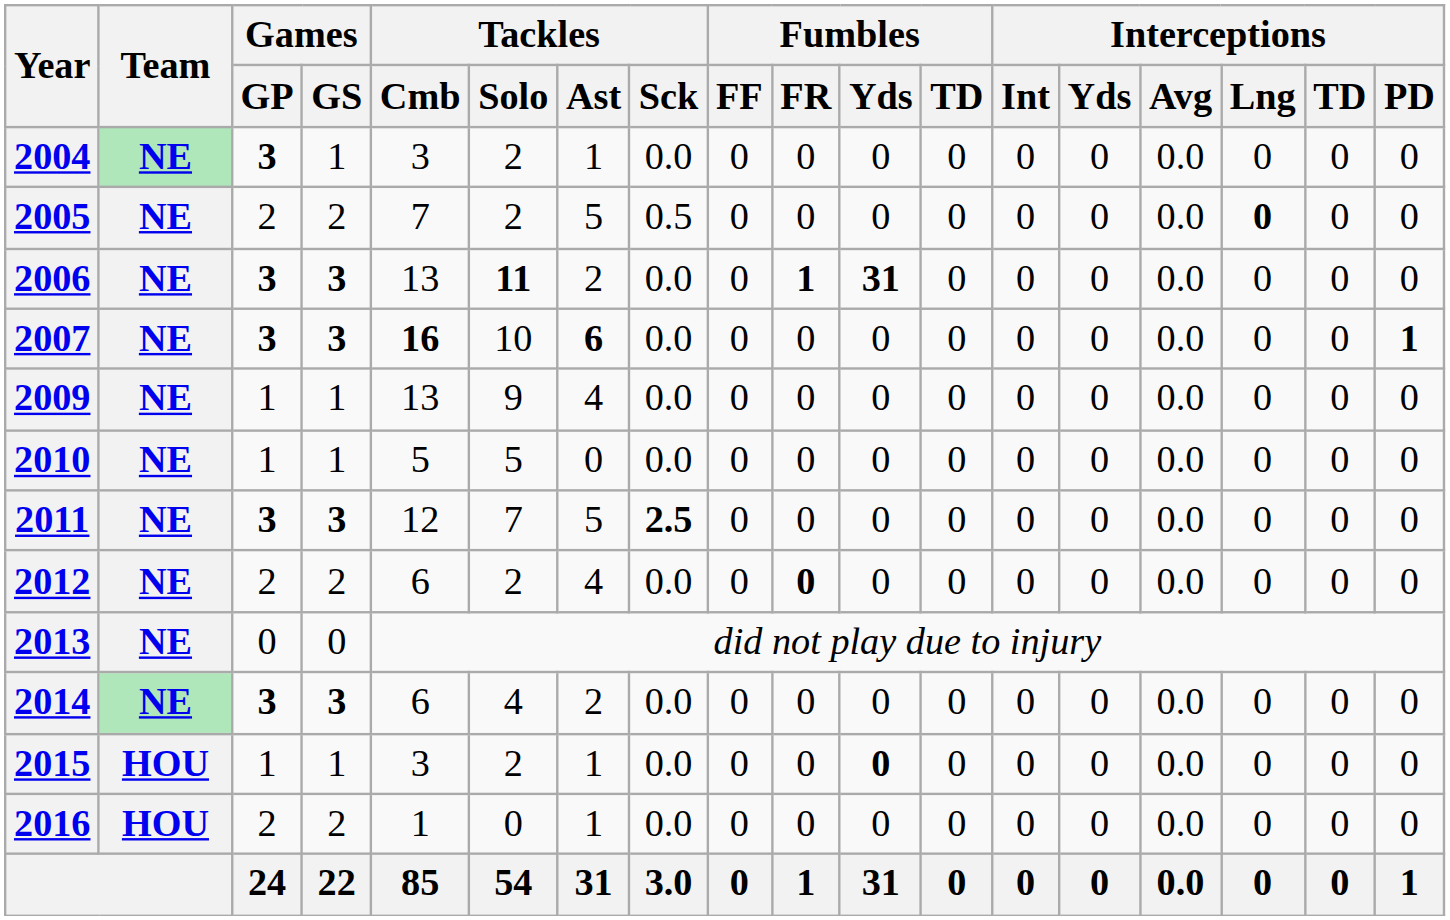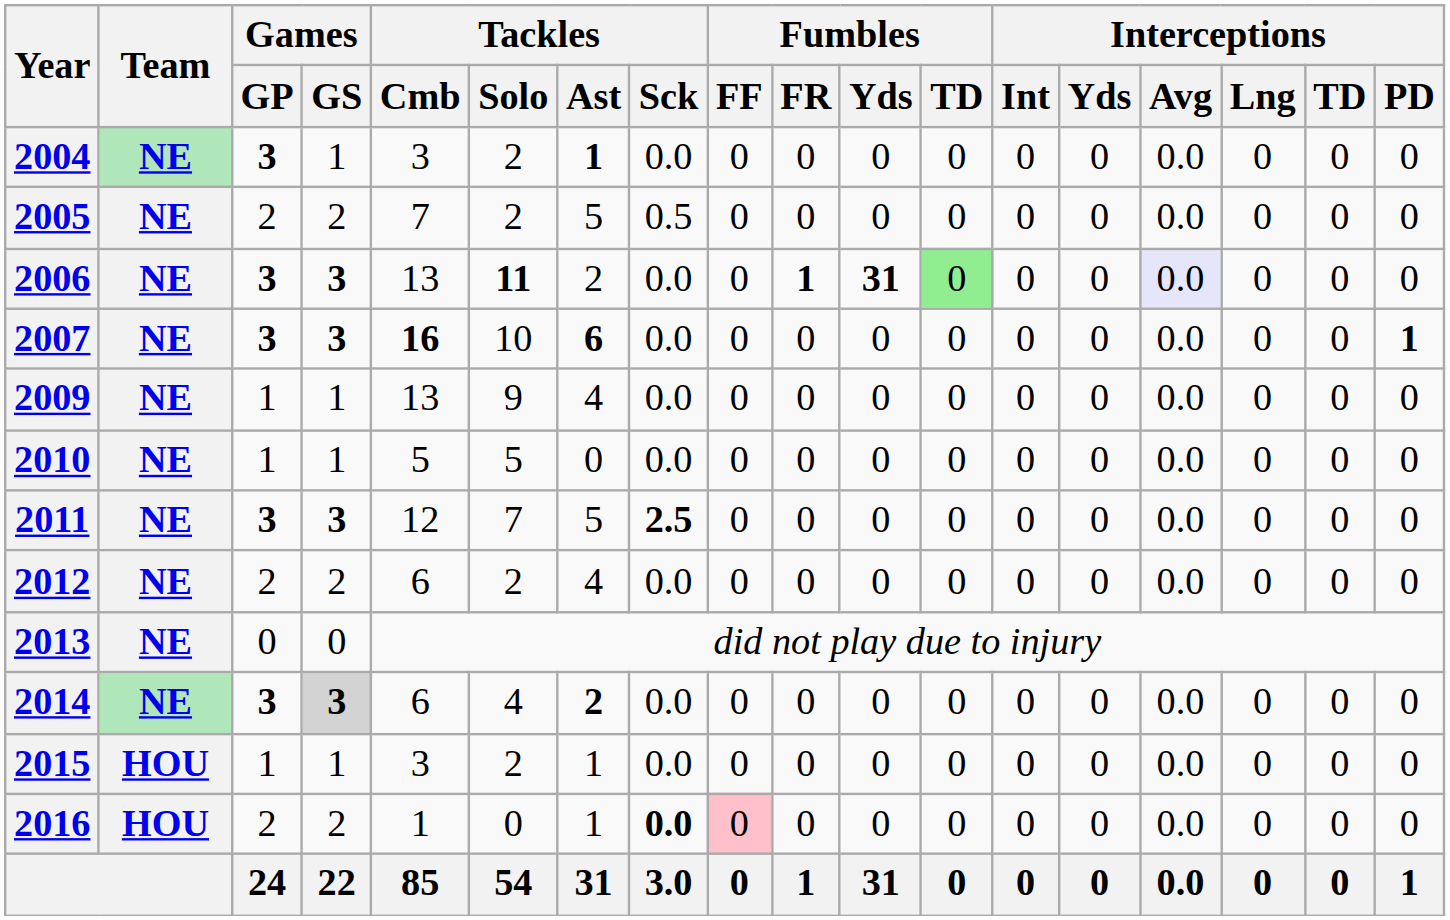(594, 156) normal -> (594, 156) bold
(1263, 216) bold -> (1263, 216) normal
(957, 277) no background -> (957, 277) lightgreen background
(1181, 277) no background -> (1181, 277) lavender background
(806, 580) bold -> (806, 580) normal
(337, 701) no background -> (337, 701) lightgrey background
(594, 701) normal -> (594, 701) bold
(881, 762) bold -> (881, 762) normal
(669, 823) normal -> (669, 823) bold
(739, 823) no background -> (739, 823) pink background
